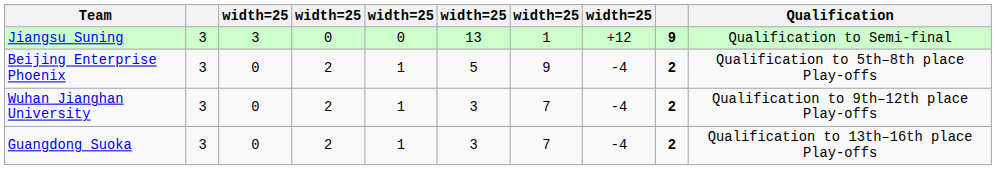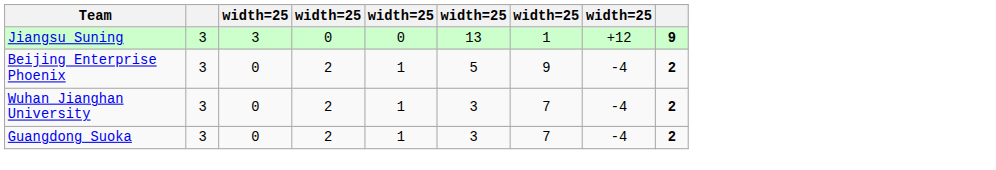- column: (840, 16)
